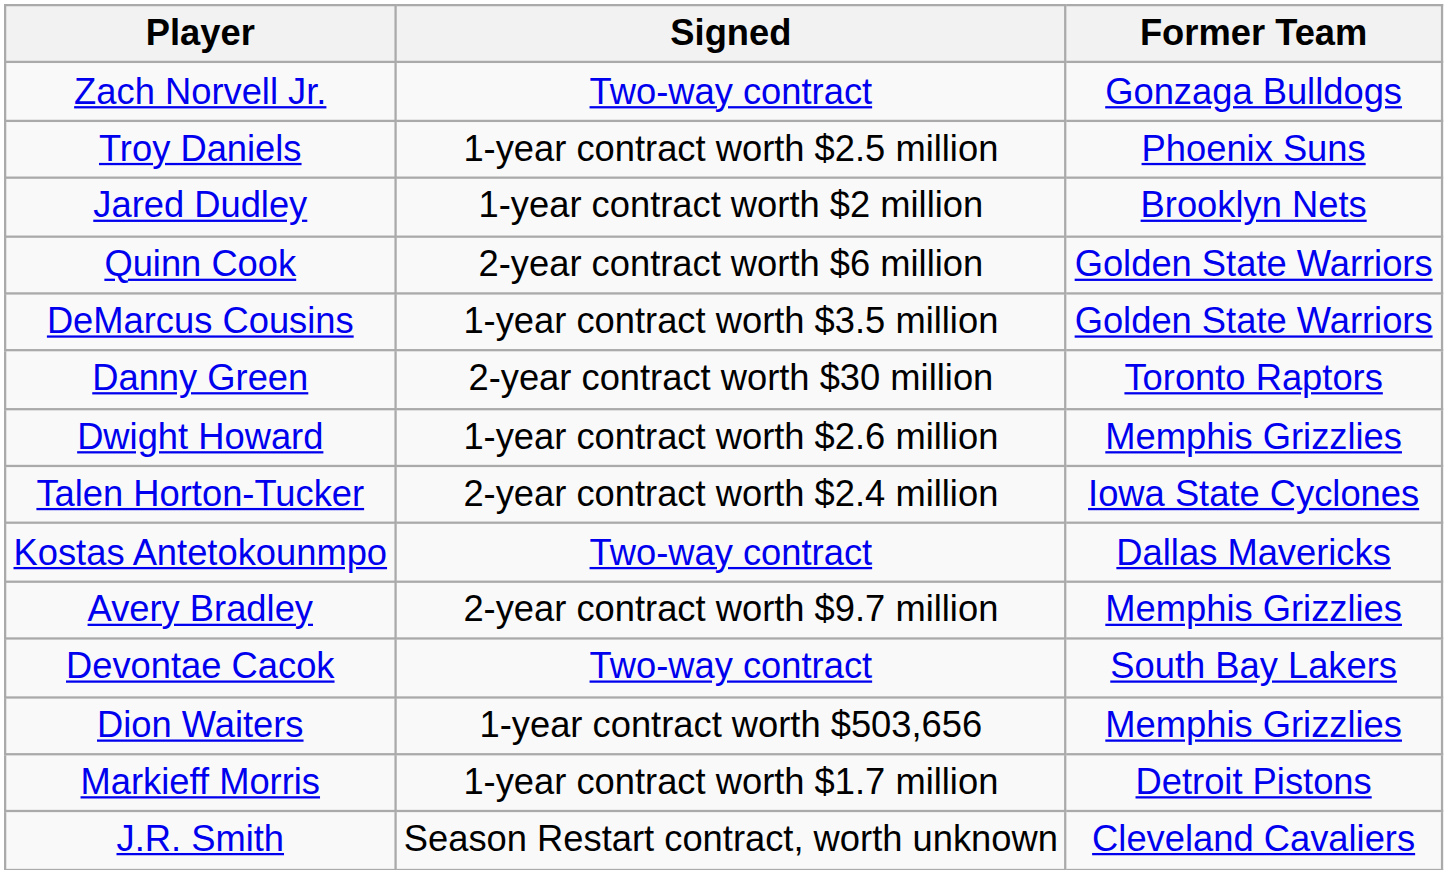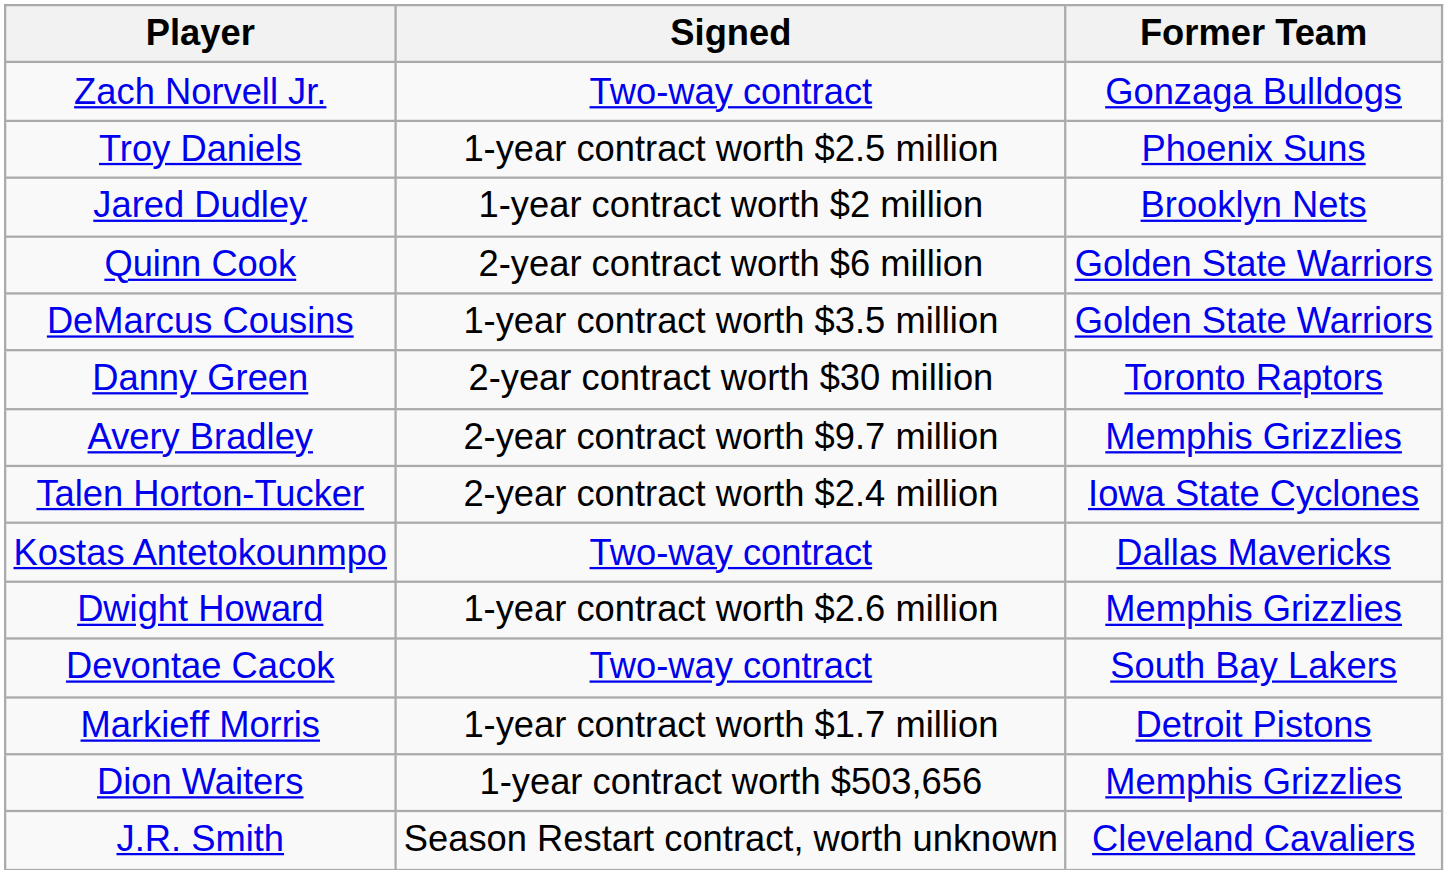rows swapped: (200, 609) <-> (200, 436)
rows swapped: (200, 782) <-> (200, 724)
